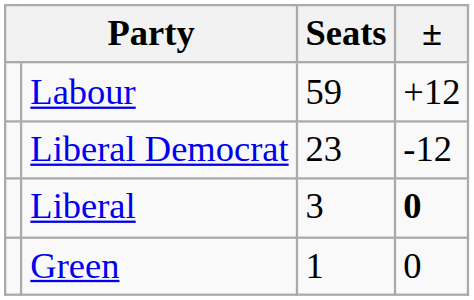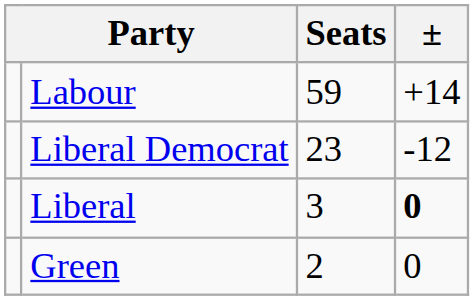(432, 91) +12 -> (432, 91) +14
(315, 264) 1 -> (315, 264) 2
